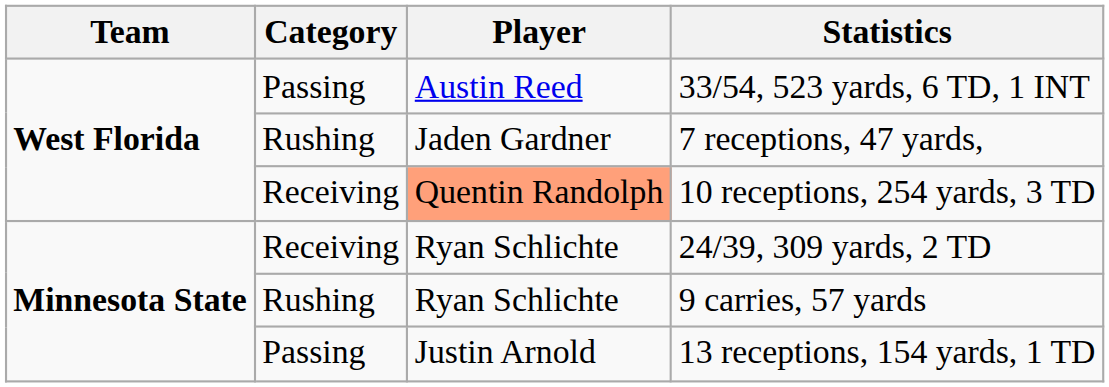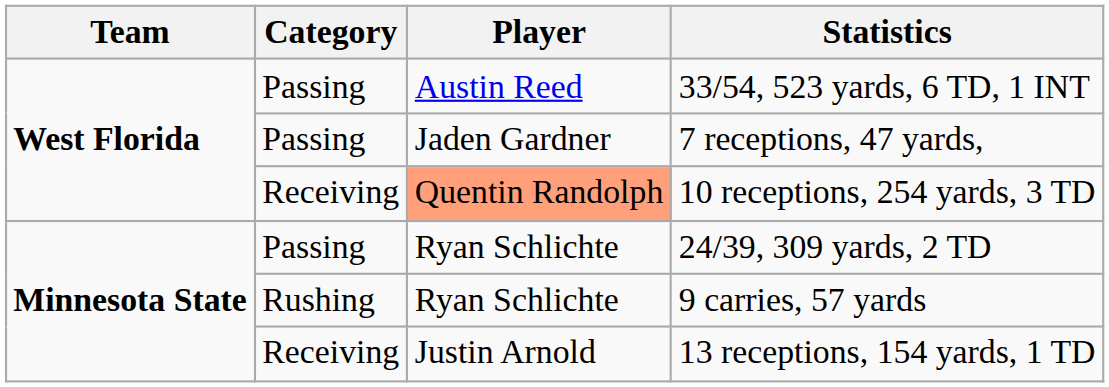(319, 139) Rushing -> (314, 139) Passing
(331, 246) Receiving -> (314, 246) Passing
(314, 353) Passing -> (331, 353) Receiving
